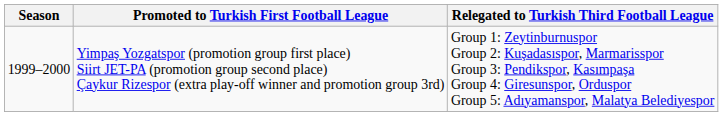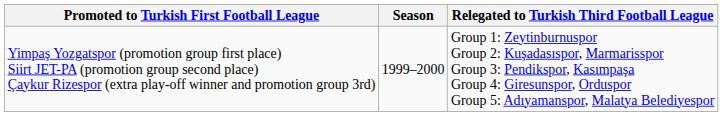columns swapped: (39, 15) <-> (261, 15)
